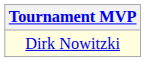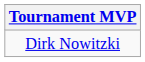(73, 43) lightyellow background -> (73, 43) no background
